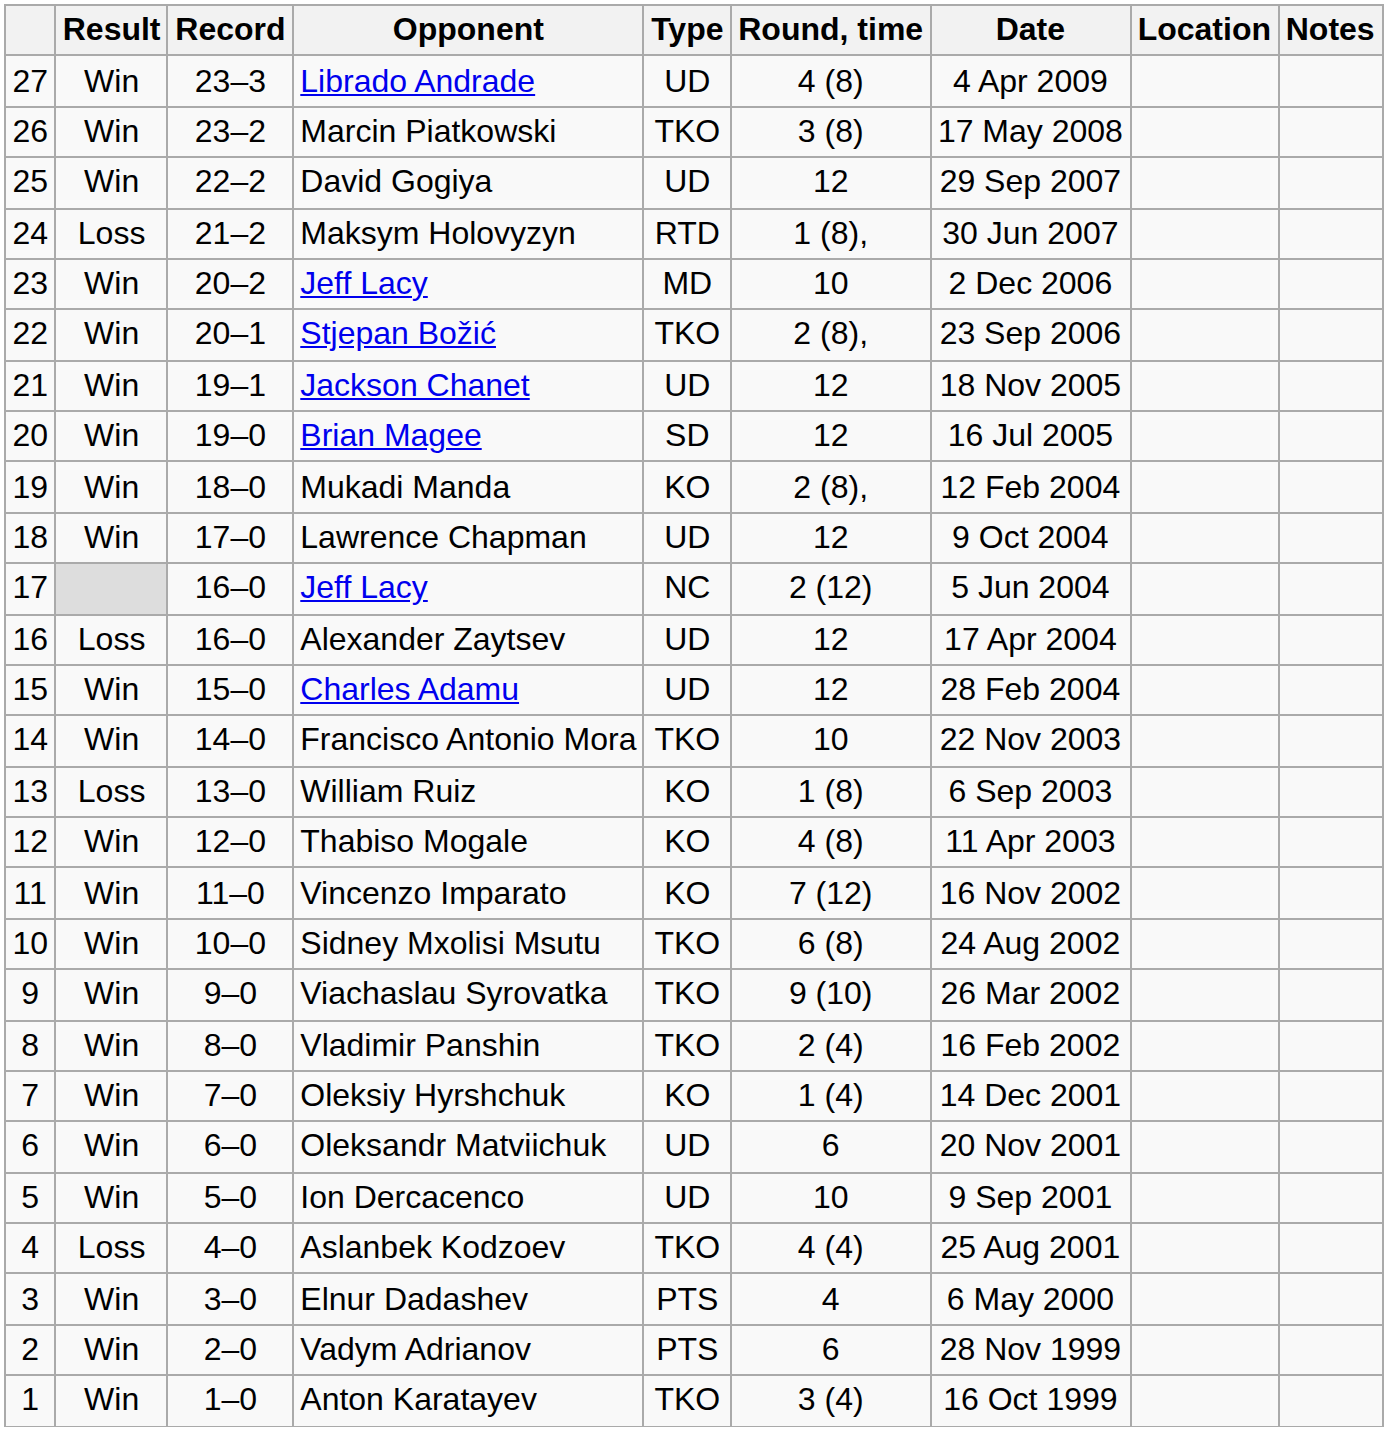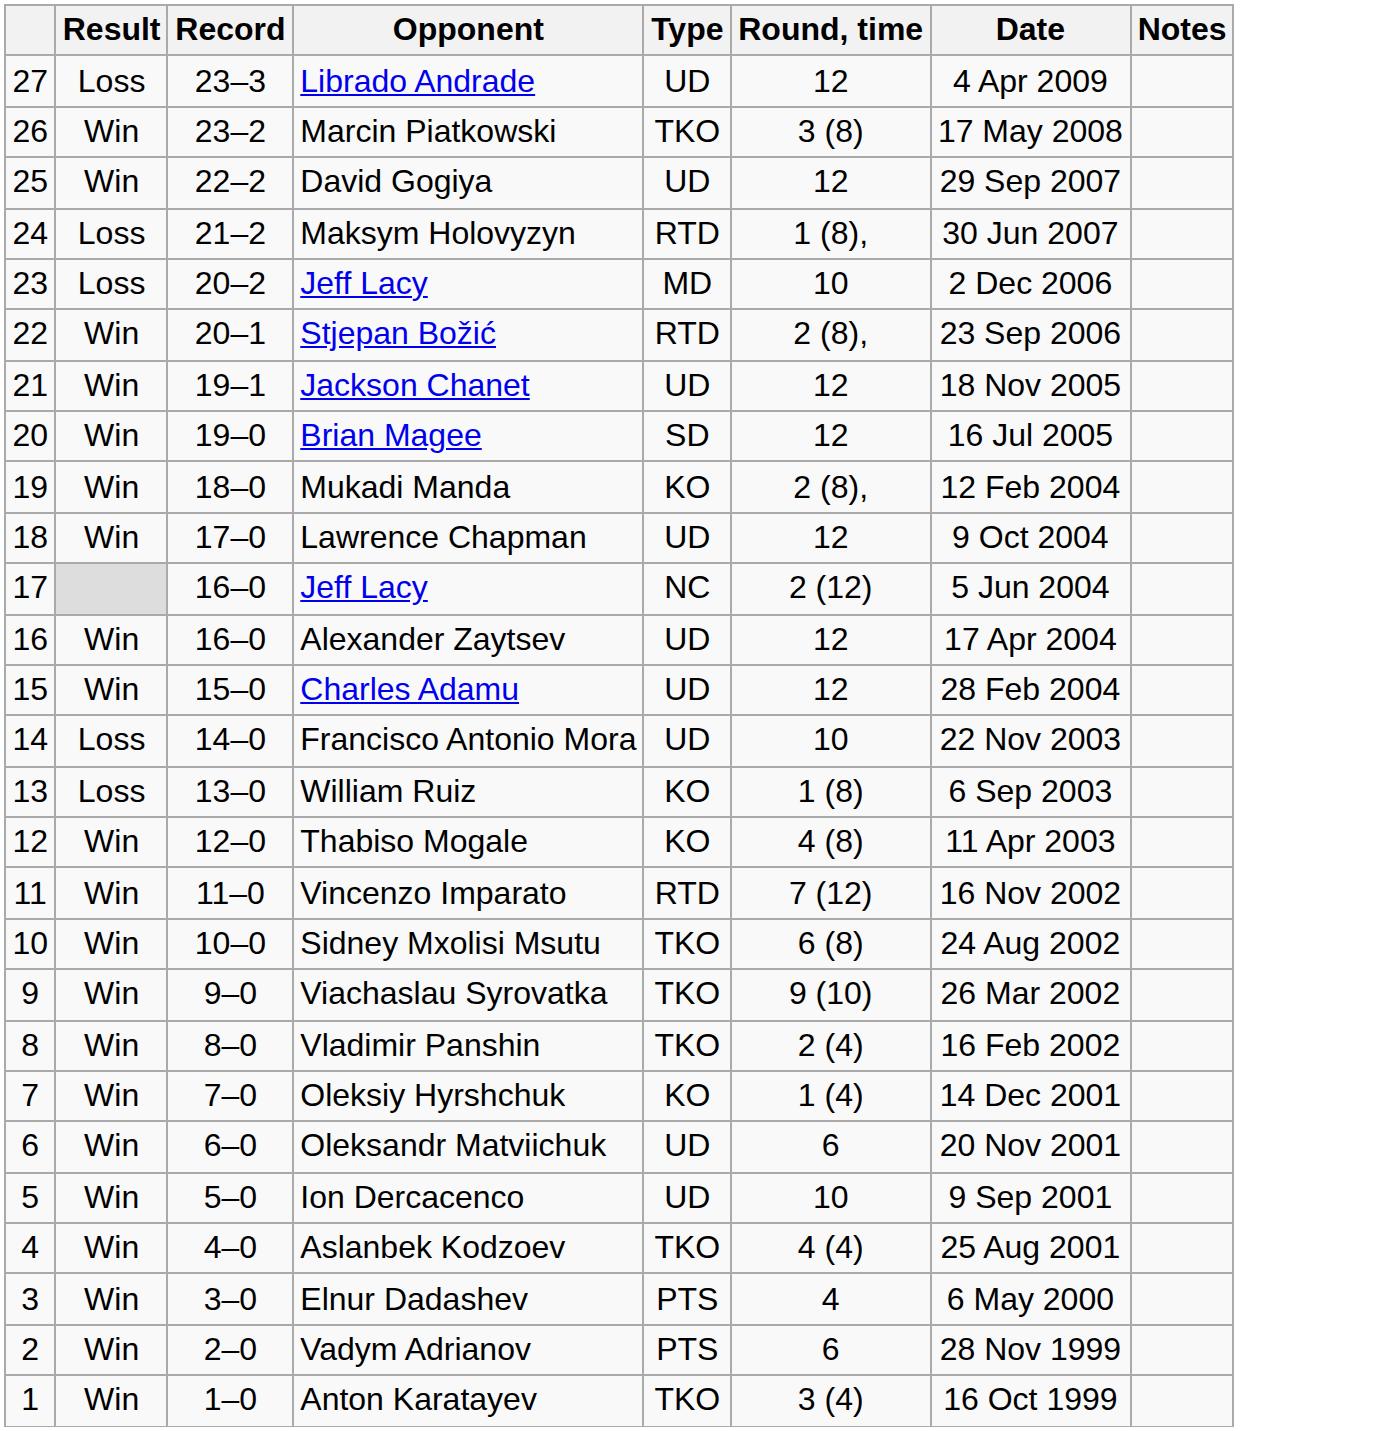- column: (1204, 29)
(112, 80) Win -> (112, 80) Loss
(831, 80) 4 (8) -> (831, 80) 12
(112, 283) Win -> (112, 283) Loss
(687, 334) TKO -> (687, 334) RTD
(112, 638) Loss -> (112, 638) Win
(112, 740) Win -> (112, 740) Loss
(687, 740) TKO -> (687, 740) UD
(687, 892) KO -> (687, 892) RTD
(112, 1247) Loss -> (112, 1247) Win
